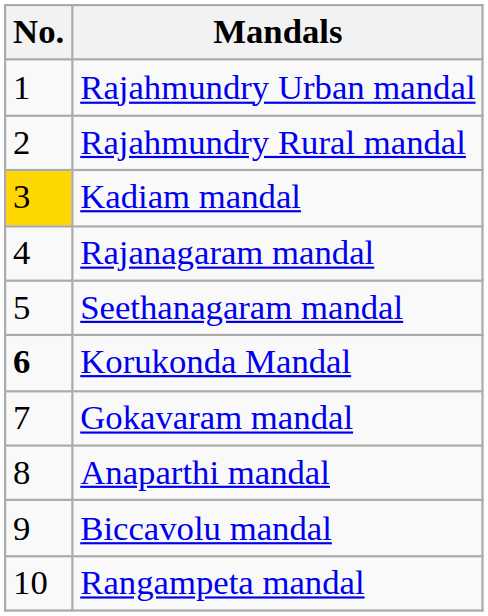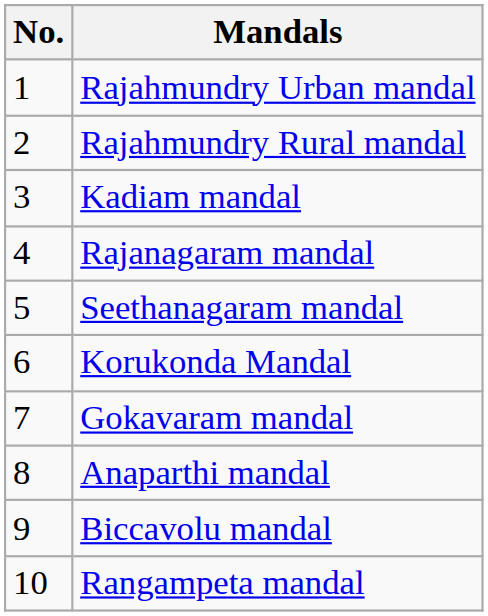(22, 197) gold background -> (22, 197) no background
(22, 362) bold -> (22, 362) normal
